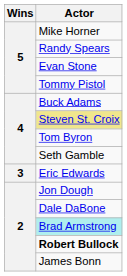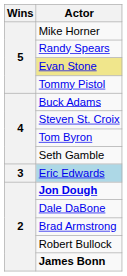(68, 66) no background -> (68, 66) khaki background
(79, 119) khaki background -> (79, 119) no background
(72, 173) no background -> (72, 173) lightblue background
(66, 191) normal -> (68, 191) bold
(78, 226) paleturquoise background -> (78, 226) no background
(79, 244) bold -> (75, 244) normal
(70, 262) normal -> (72, 262) bold
